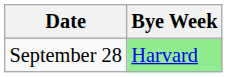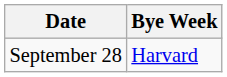(165, 55) lightgreen background -> (165, 55) no background
